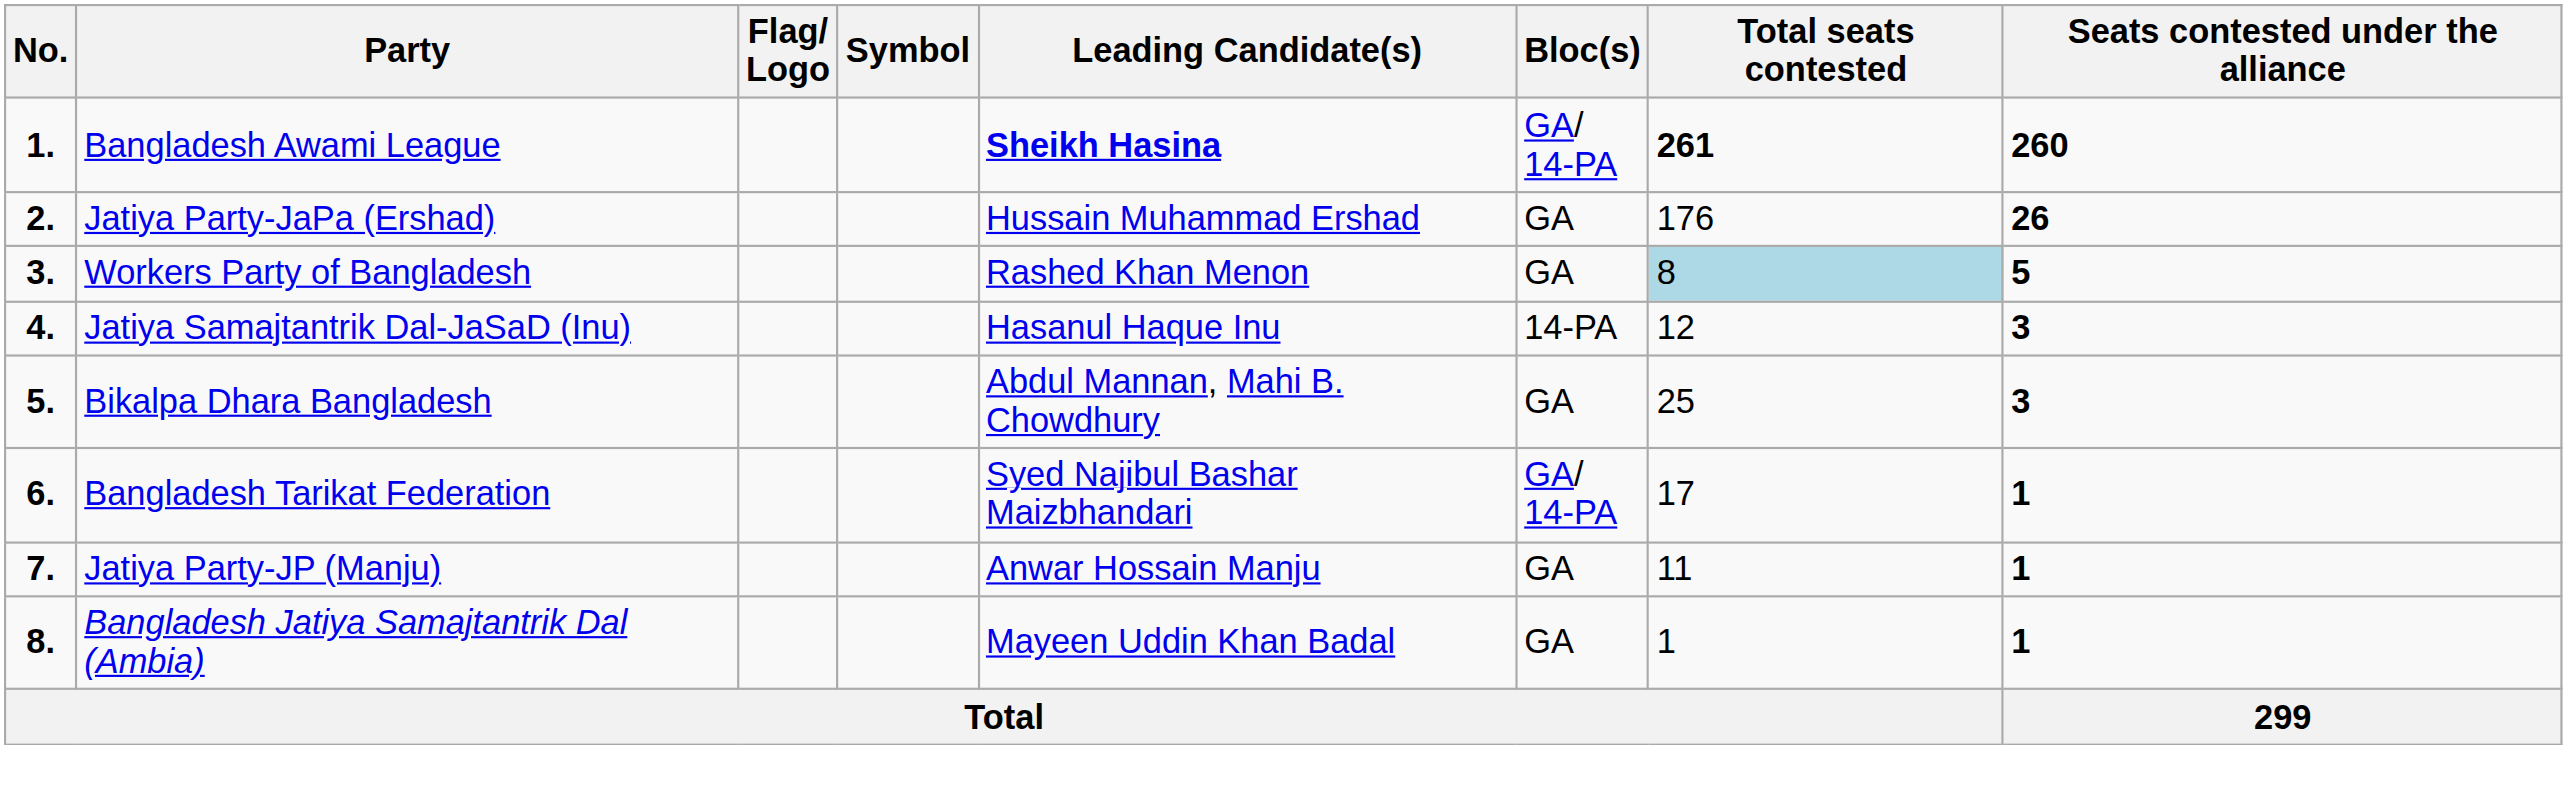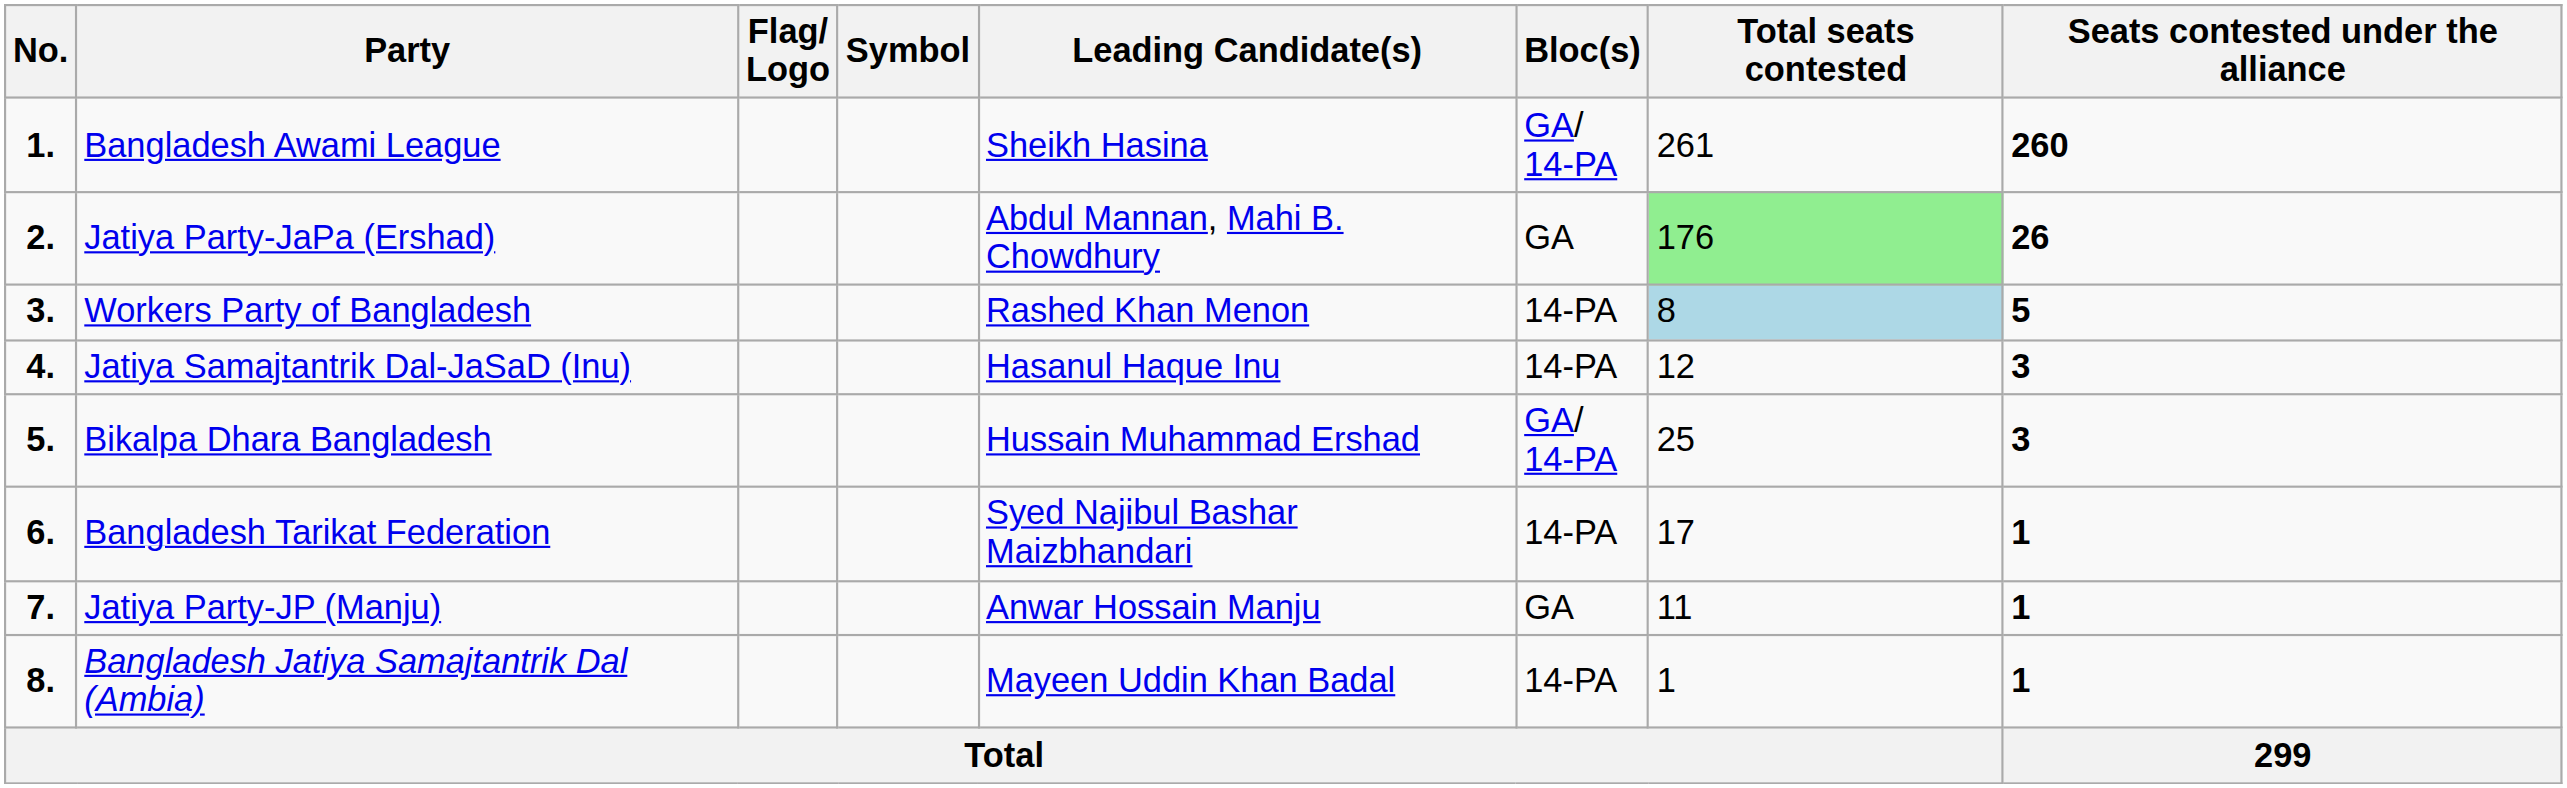(1104, 144) bold -> (1097, 144) normal
(1685, 144) bold -> (1685, 144) normal
(1203, 218) Hussain Muhammad Ershad -> (1165, 237) Abdul Mannan, Mahi B. Chowdhury
(1685, 218) no background -> (1685, 237) lightgreen background
(1549, 272) GA -> (1571, 311) 14-PA
(1165, 401) Abdul Mannan, Mahi B. Chowdhury -> (1203, 440) Hussain Muhammad Ershad
(1549, 401) GA -> (1571, 440) GA/ 14-PA
(1571, 494) GA/ 14-PA -> (1571, 533) 14-PA
(1549, 642) GA -> (1571, 681) 14-PA
